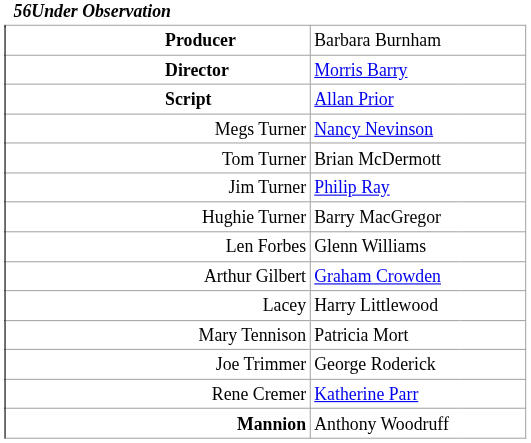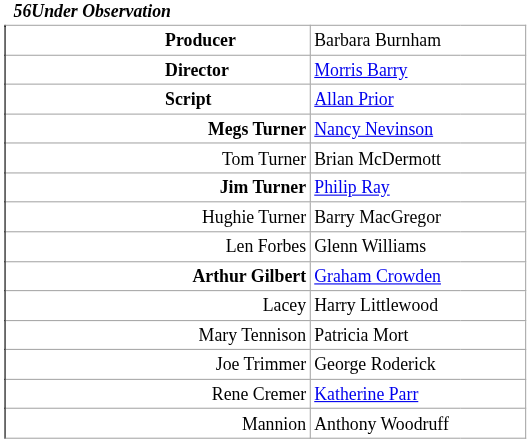(260, 128) normal -> (257, 128) bold
(267, 187) normal -> (263, 187) bold
(255, 276) normal -> (249, 276) bold
(272, 423) bold -> (274, 423) normal
